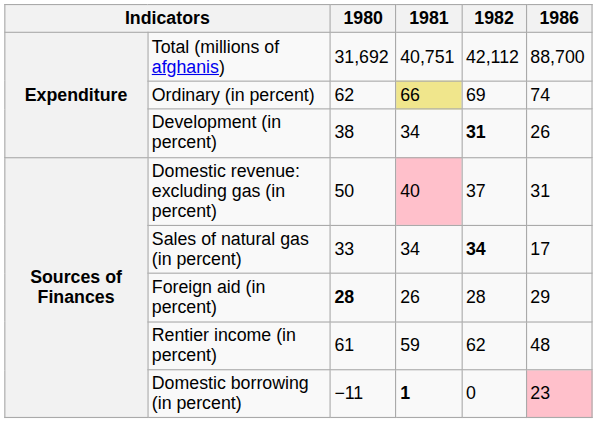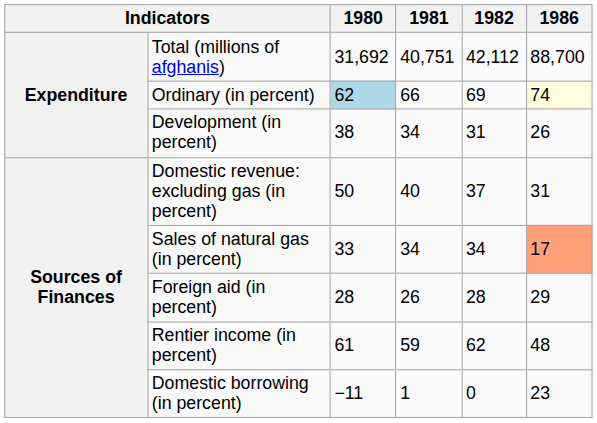(344, 94) no background -> (344, 94) lightblue background
(410, 94) khaki background -> (410, 94) no background
(540, 94) no background -> (540, 94) lightyellow background
(476, 133) bold -> (476, 133) normal
(410, 191) pink background -> (410, 191) no background
(476, 249) bold -> (476, 249) normal
(540, 249) no background -> (540, 249) lightsalmon background
(344, 297) bold -> (344, 297) normal
(405, 393) bold -> (405, 393) normal
(540, 393) pink background -> (540, 393) no background
